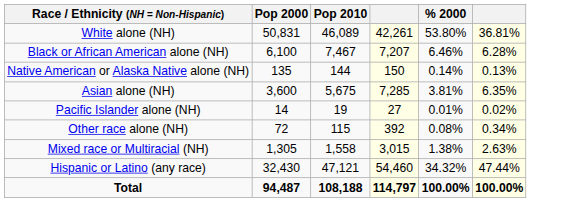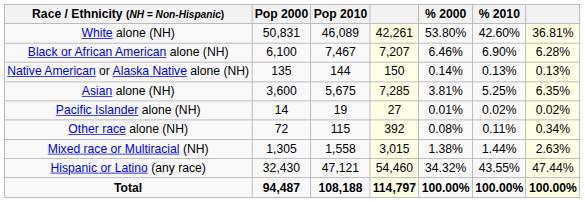+ column: (499, 14)
